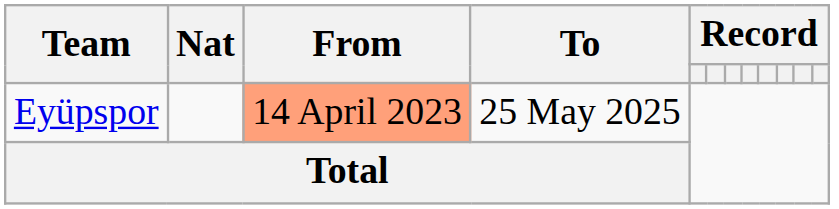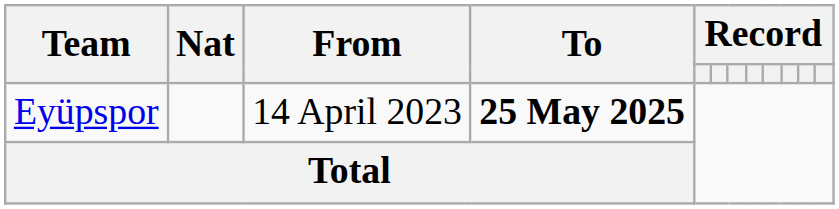(357, 111) lightsalmon background -> (357, 111) no background
(580, 111) normal -> (582, 111) bold
